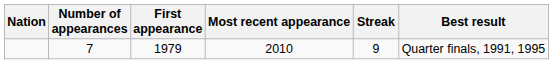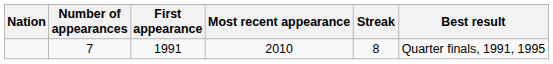(168, 48) 1979 -> (168, 48) 1991
(376, 48) 9 -> (376, 48) 8
